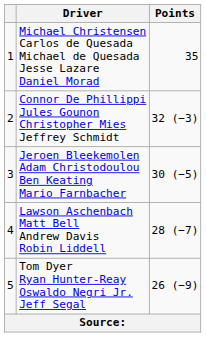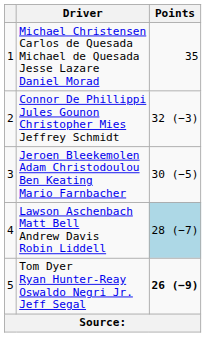(175, 230) no background -> (175, 230) lightblue background
(175, 286) normal -> (175, 286) bold
